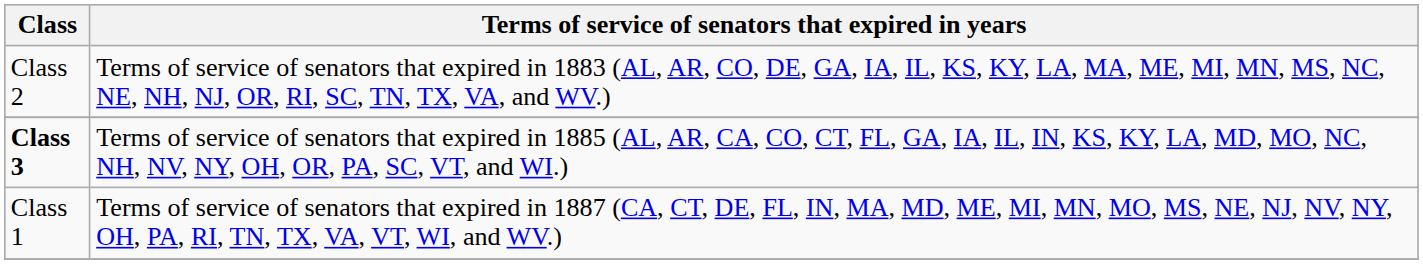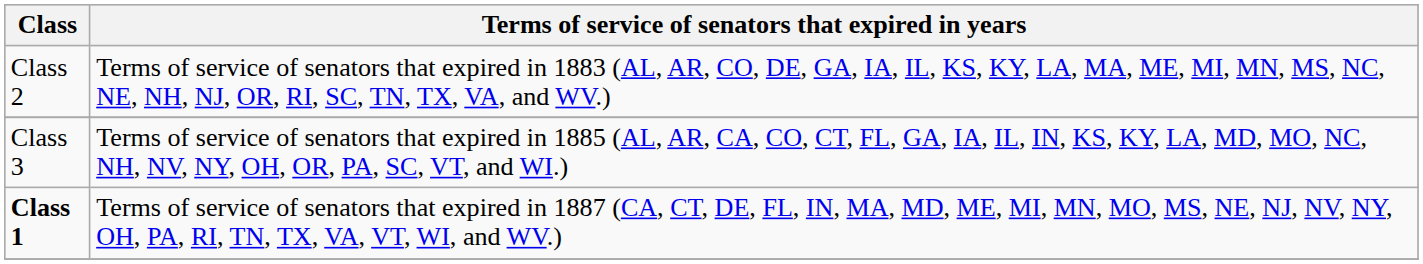(41, 151) bold -> (39, 151) normal
(39, 222) normal -> (41, 222) bold
